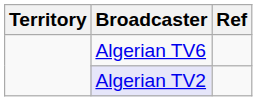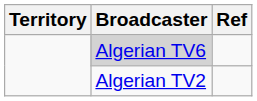(151, 50) no background -> (151, 50) lightgrey background
(151, 80) lavender background -> (151, 80) no background
